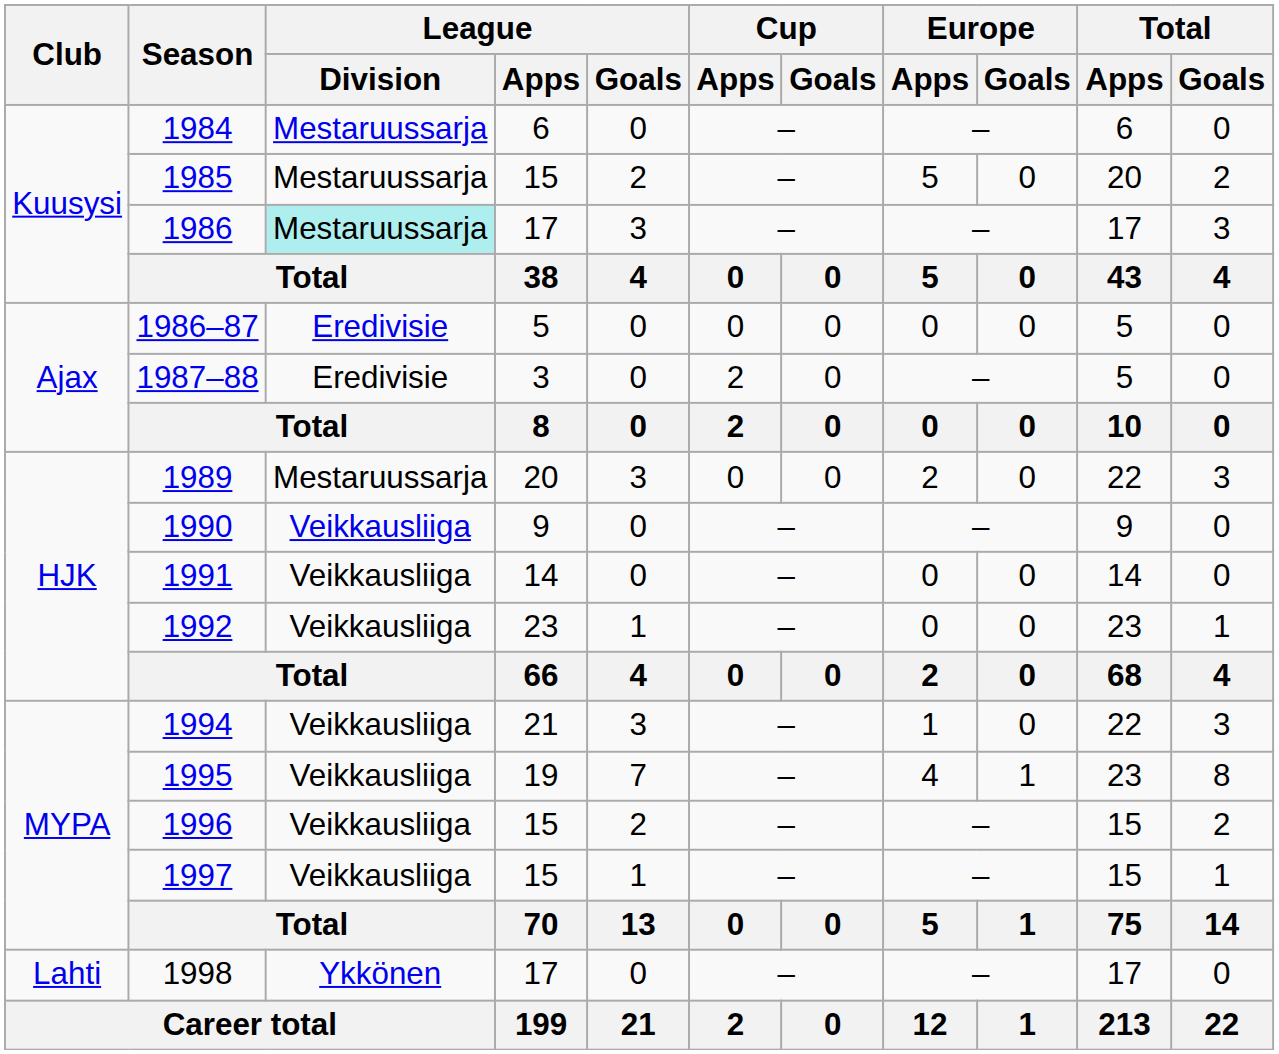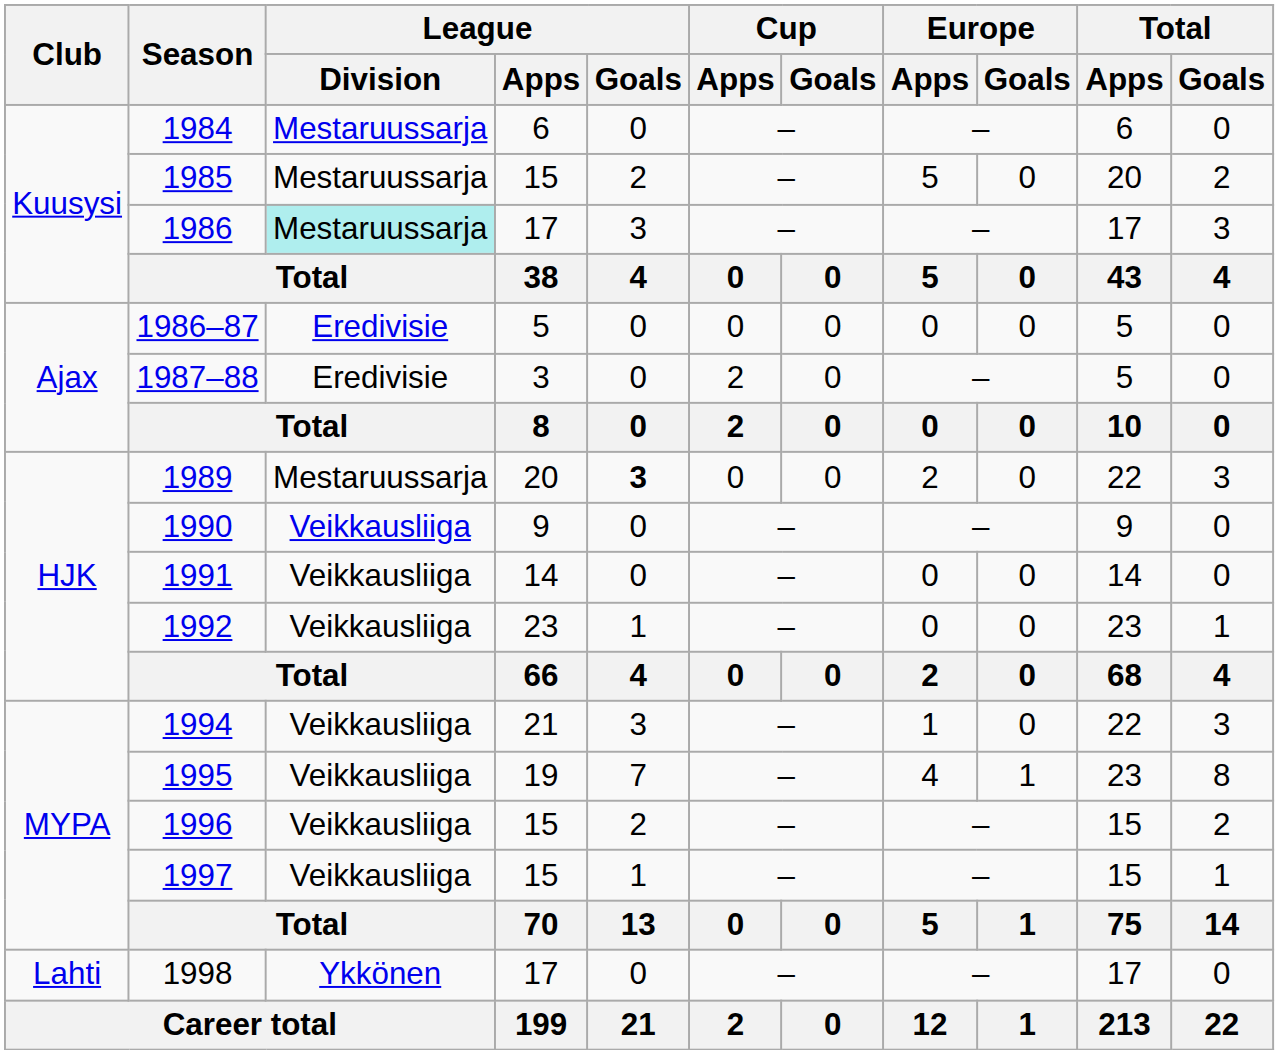(638, 476) normal -> (638, 476) bold
